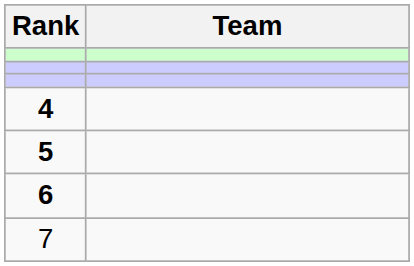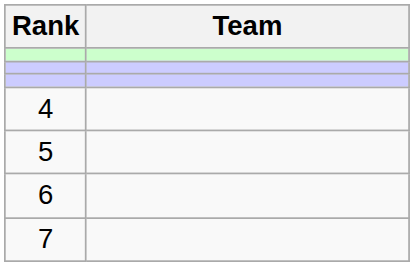(46, 108) bold -> (46, 108) normal
(46, 151) bold -> (46, 151) normal
(46, 195) bold -> (46, 195) normal
